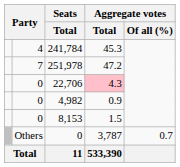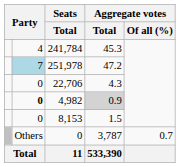(40, 66) no background -> (40, 66) lightblue background
(115, 83) pink background -> (115, 83) no background
(40, 101) normal -> (40, 101) bold
(115, 101) no background -> (115, 101) lightgrey background
